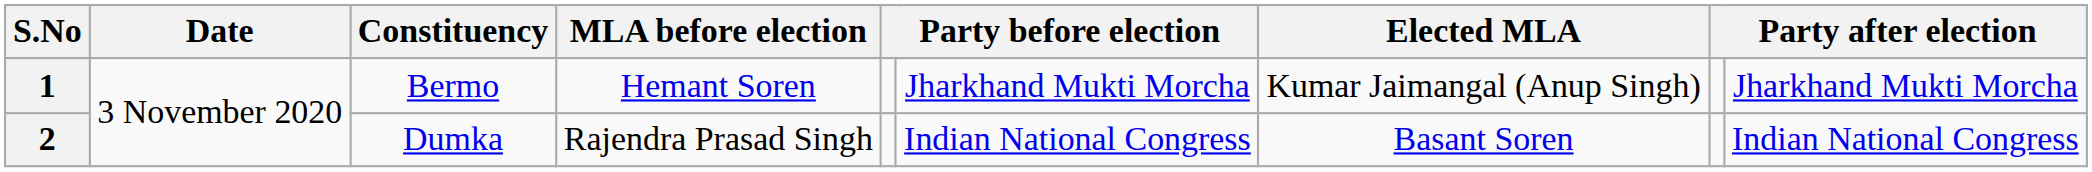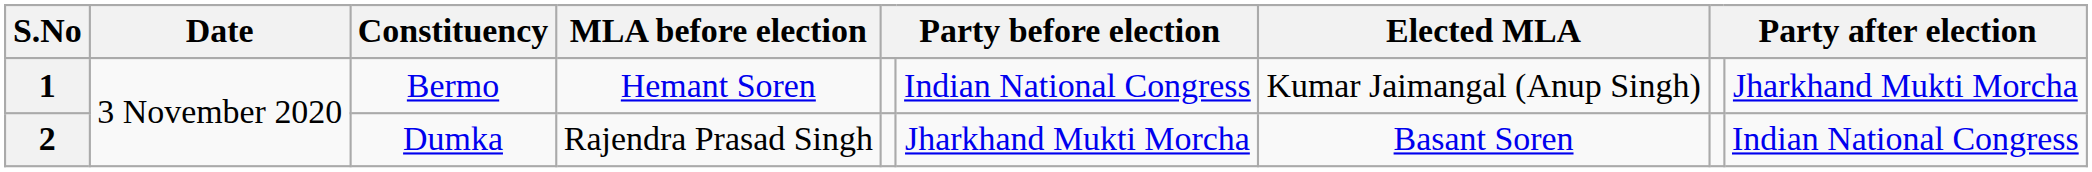(1077, 85) Jharkhand Mukti Morcha -> (1077, 85) Indian National Congress
(1077, 138) Indian National Congress -> (1077, 138) Jharkhand Mukti Morcha
